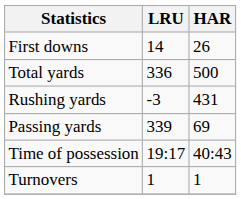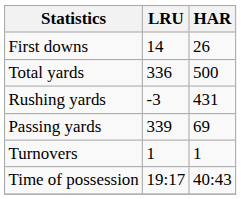rows swapped: (43, 180) <-> (74, 153)
